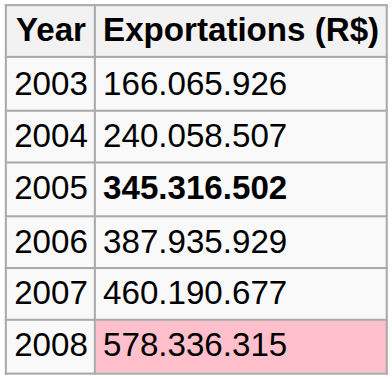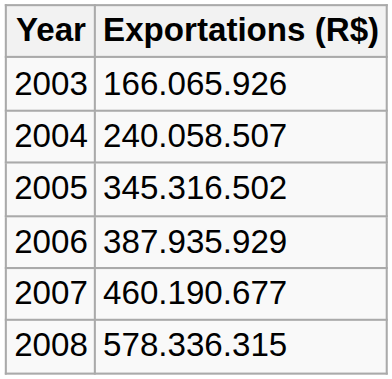(195, 188) bold -> (195, 188) normal
(195, 346) pink background -> (195, 346) no background
